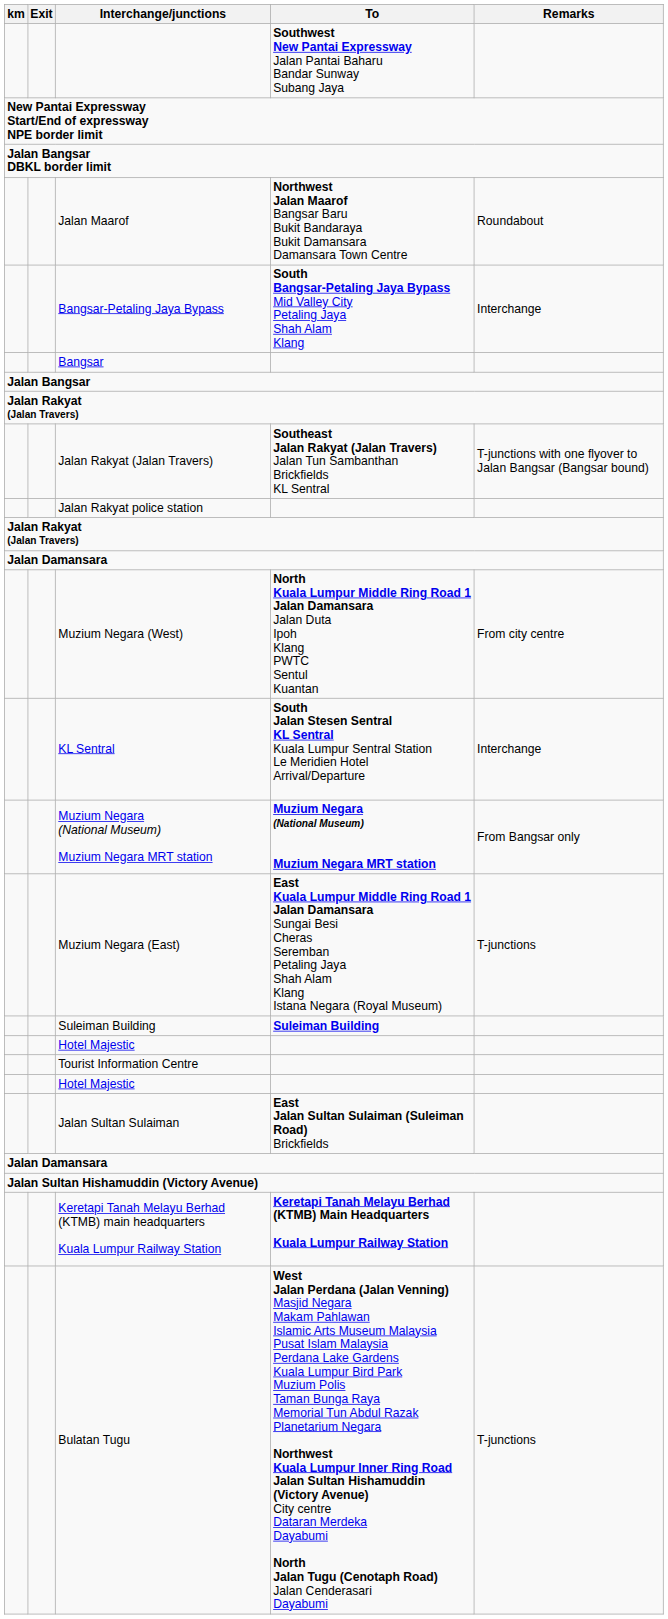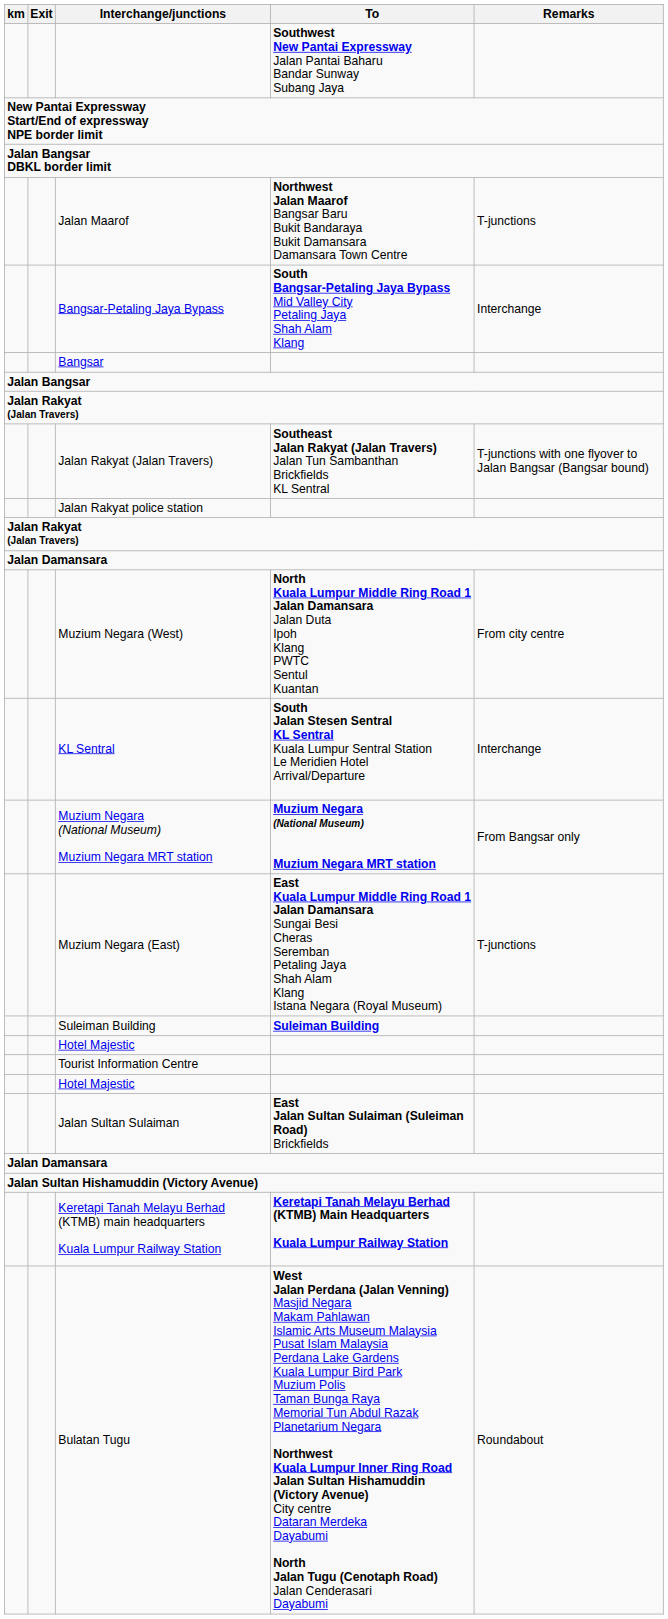(510, 221) Roundabout -> (506, 221) T-junctions
(506, 1440) T-junctions -> (510, 1440) Roundabout
